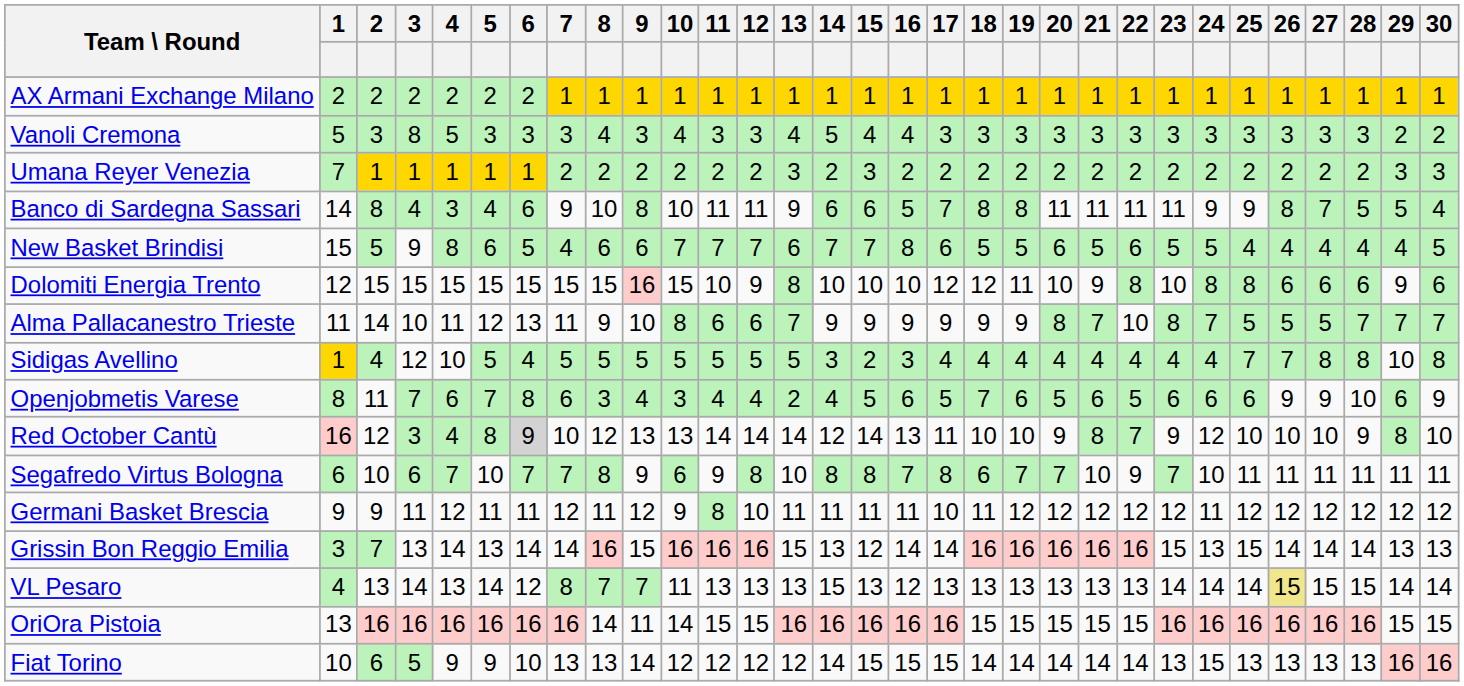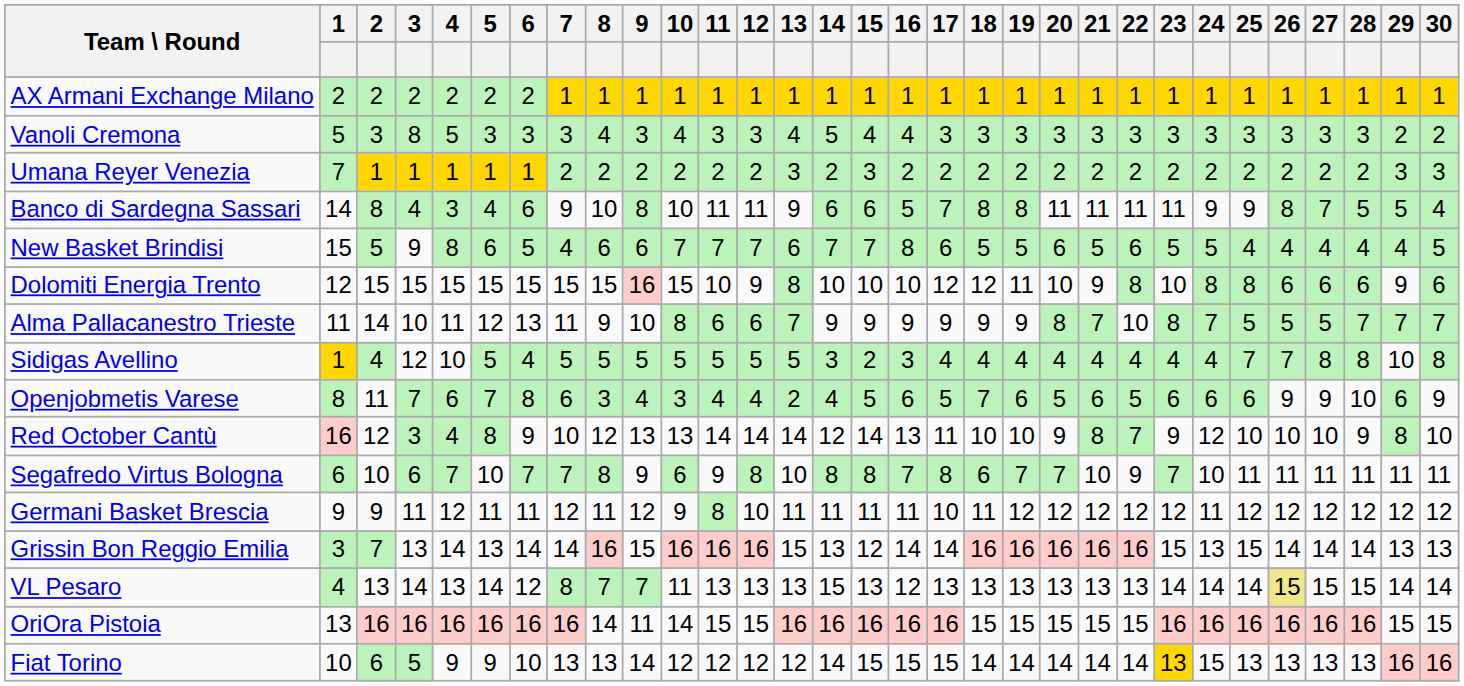(528, 436) lightgrey background -> (528, 436) no background
(1173, 662) no background -> (1173, 662) gold background
